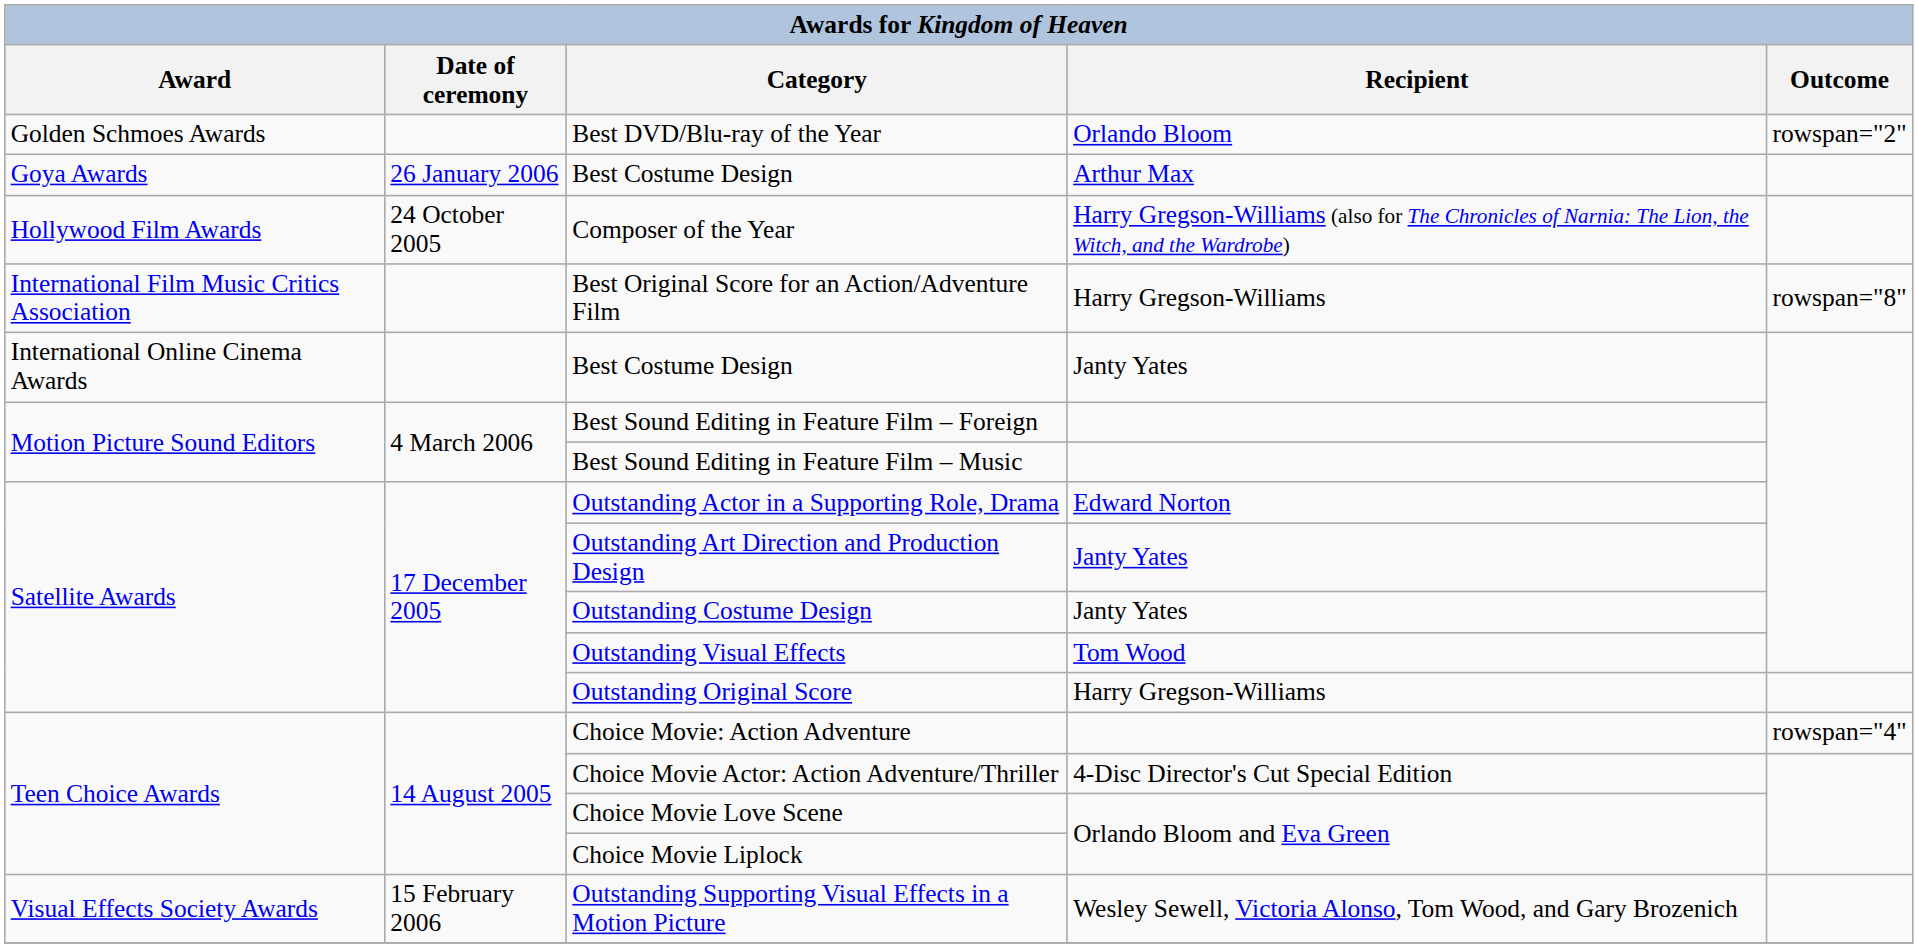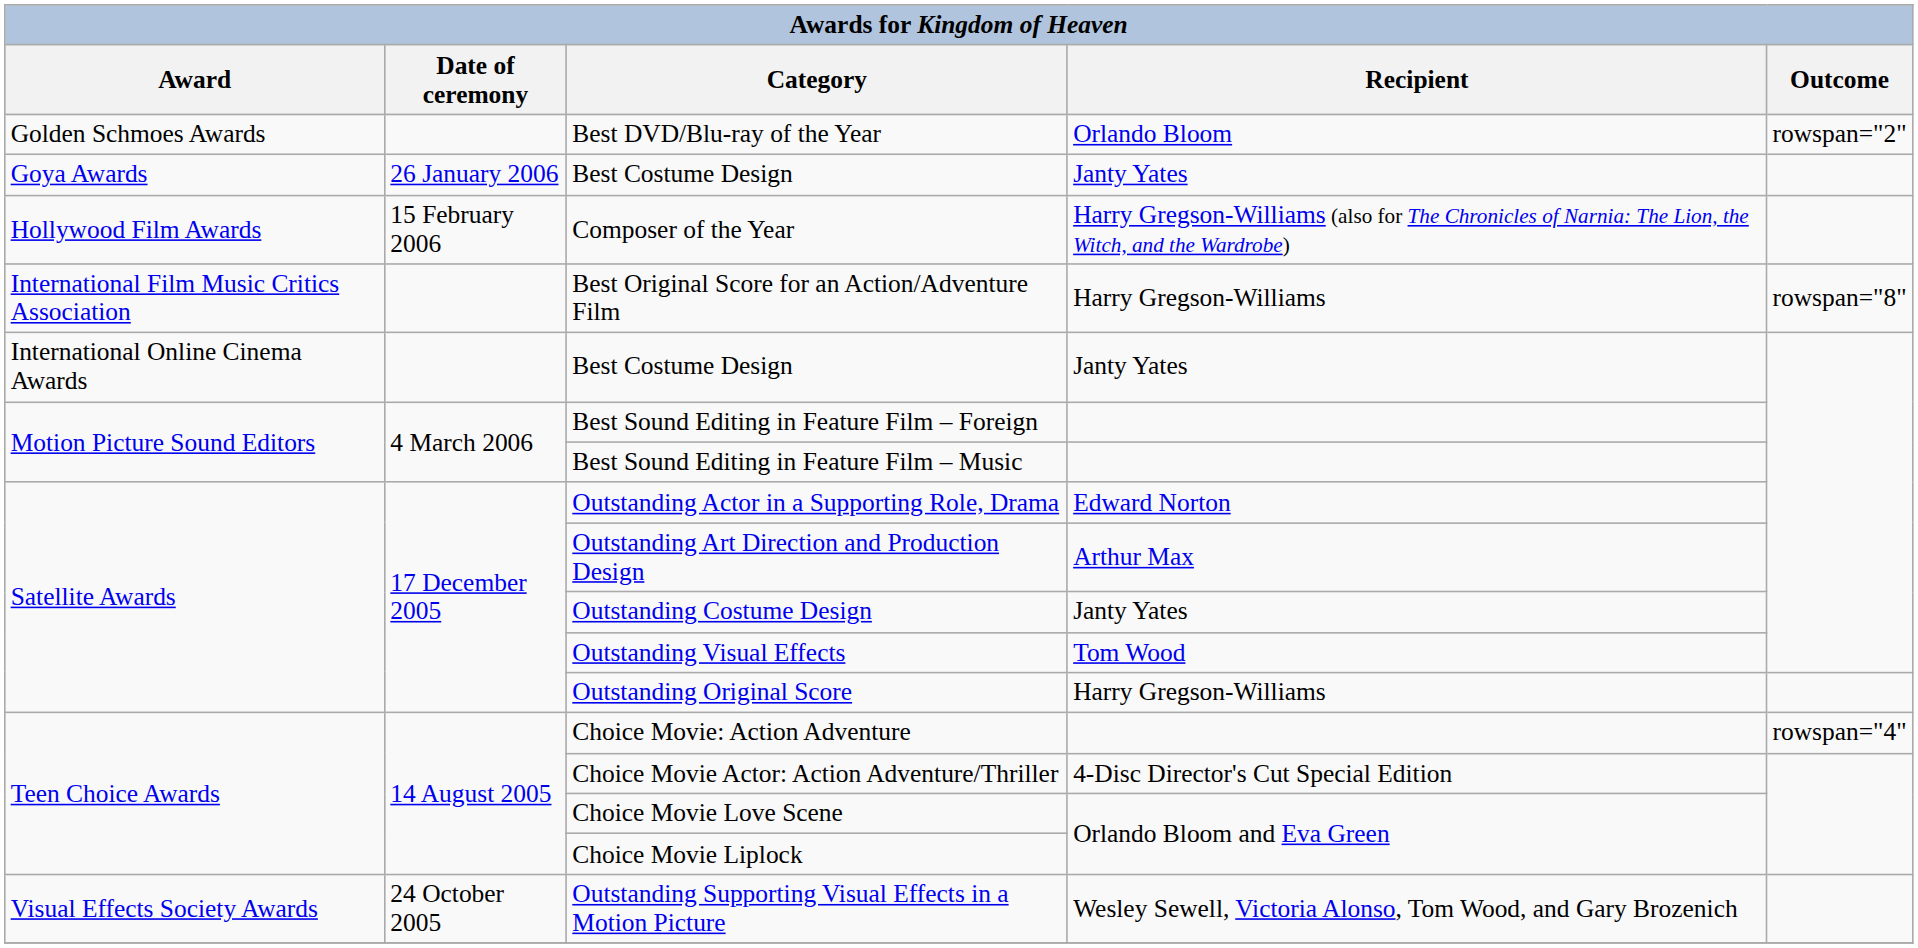(1134, 174) Arthur Max -> (1130, 174) Janty Yates
(447, 228) 24 October 2005 -> (452, 228) 15 February 2006
(1130, 556) Janty Yates -> (1134, 556) Arthur Max
(452, 908) 15 February 2006 -> (447, 908) 24 October 2005
